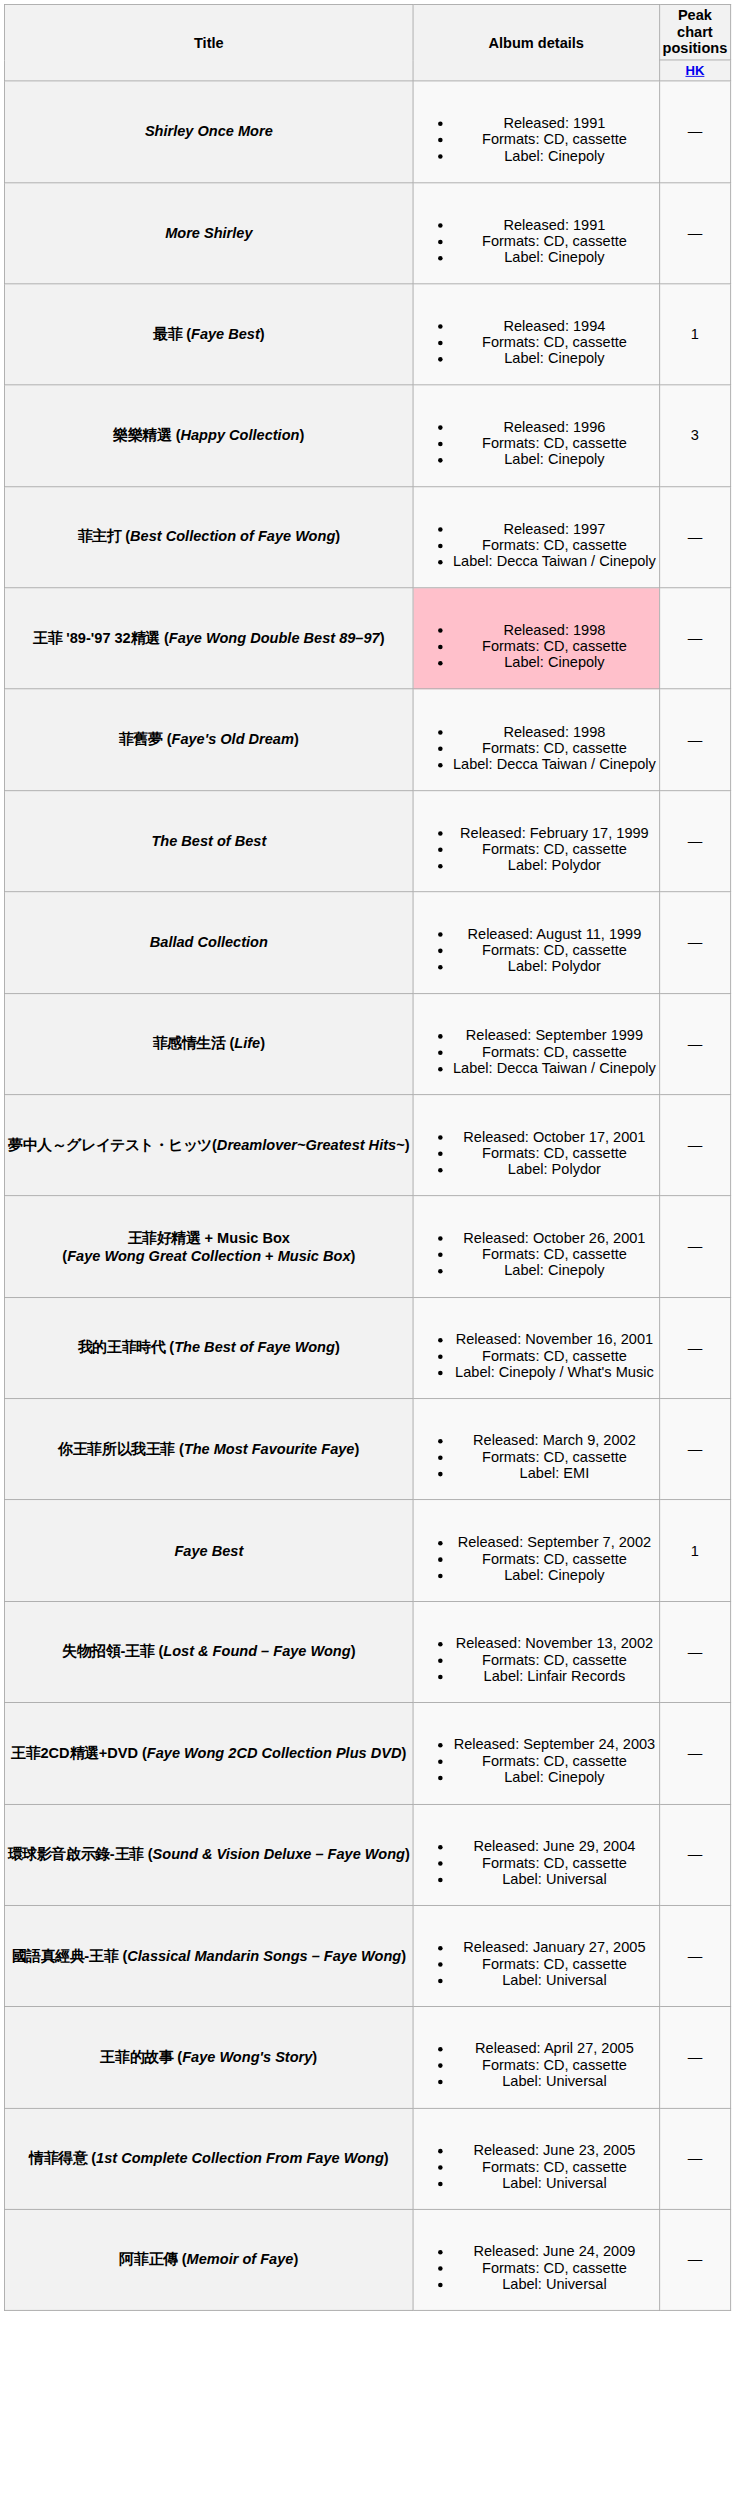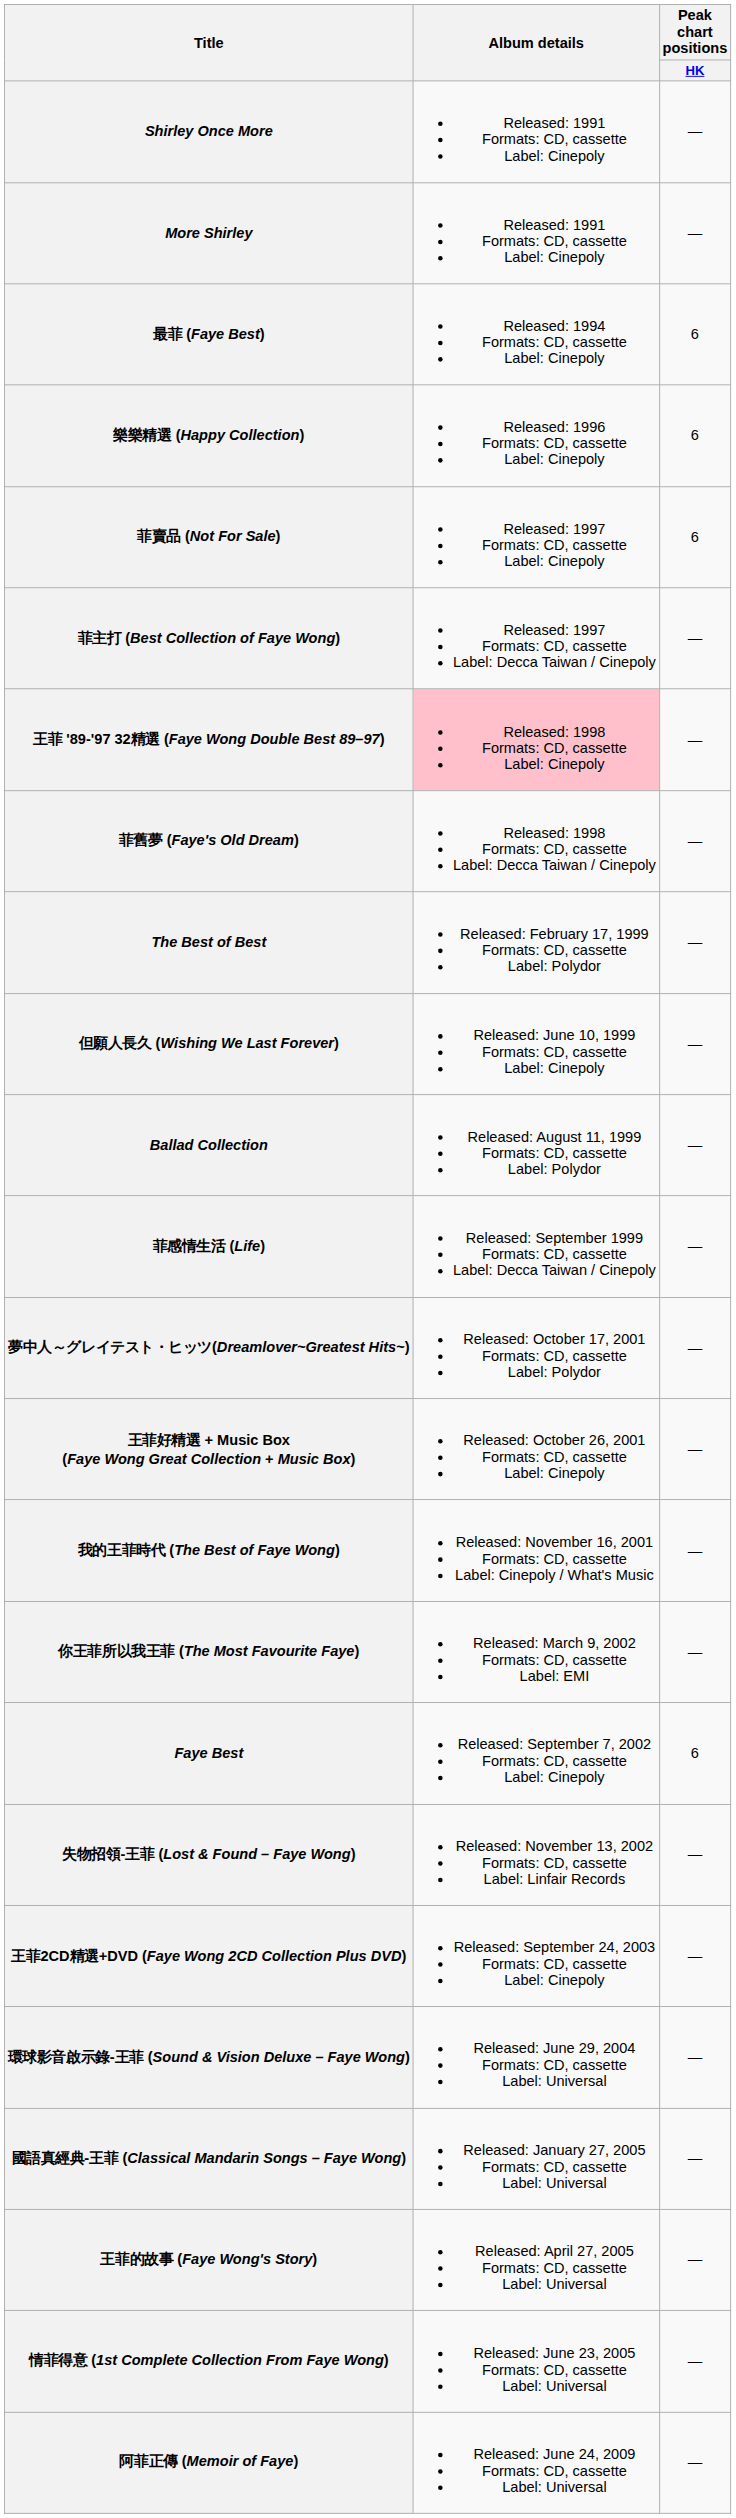(695, 334) 1 -> (695, 334) 6
(695, 435) 3 -> (695, 435) 6
+ row: (209, 536)
+ row: (209, 1043)
(695, 1550) 1 -> (695, 1753) 6
